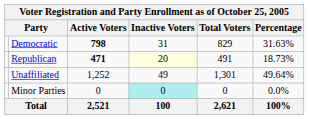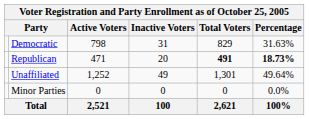(98, 43) bold -> (98, 43) normal
(98, 59) bold -> (98, 59) normal
(163, 59) lightyellow background -> (163, 59) no background
(225, 59) normal -> (225, 59) bold
(278, 59) normal -> (278, 59) bold
(163, 91) paleturquoise background -> (163, 91) no background
